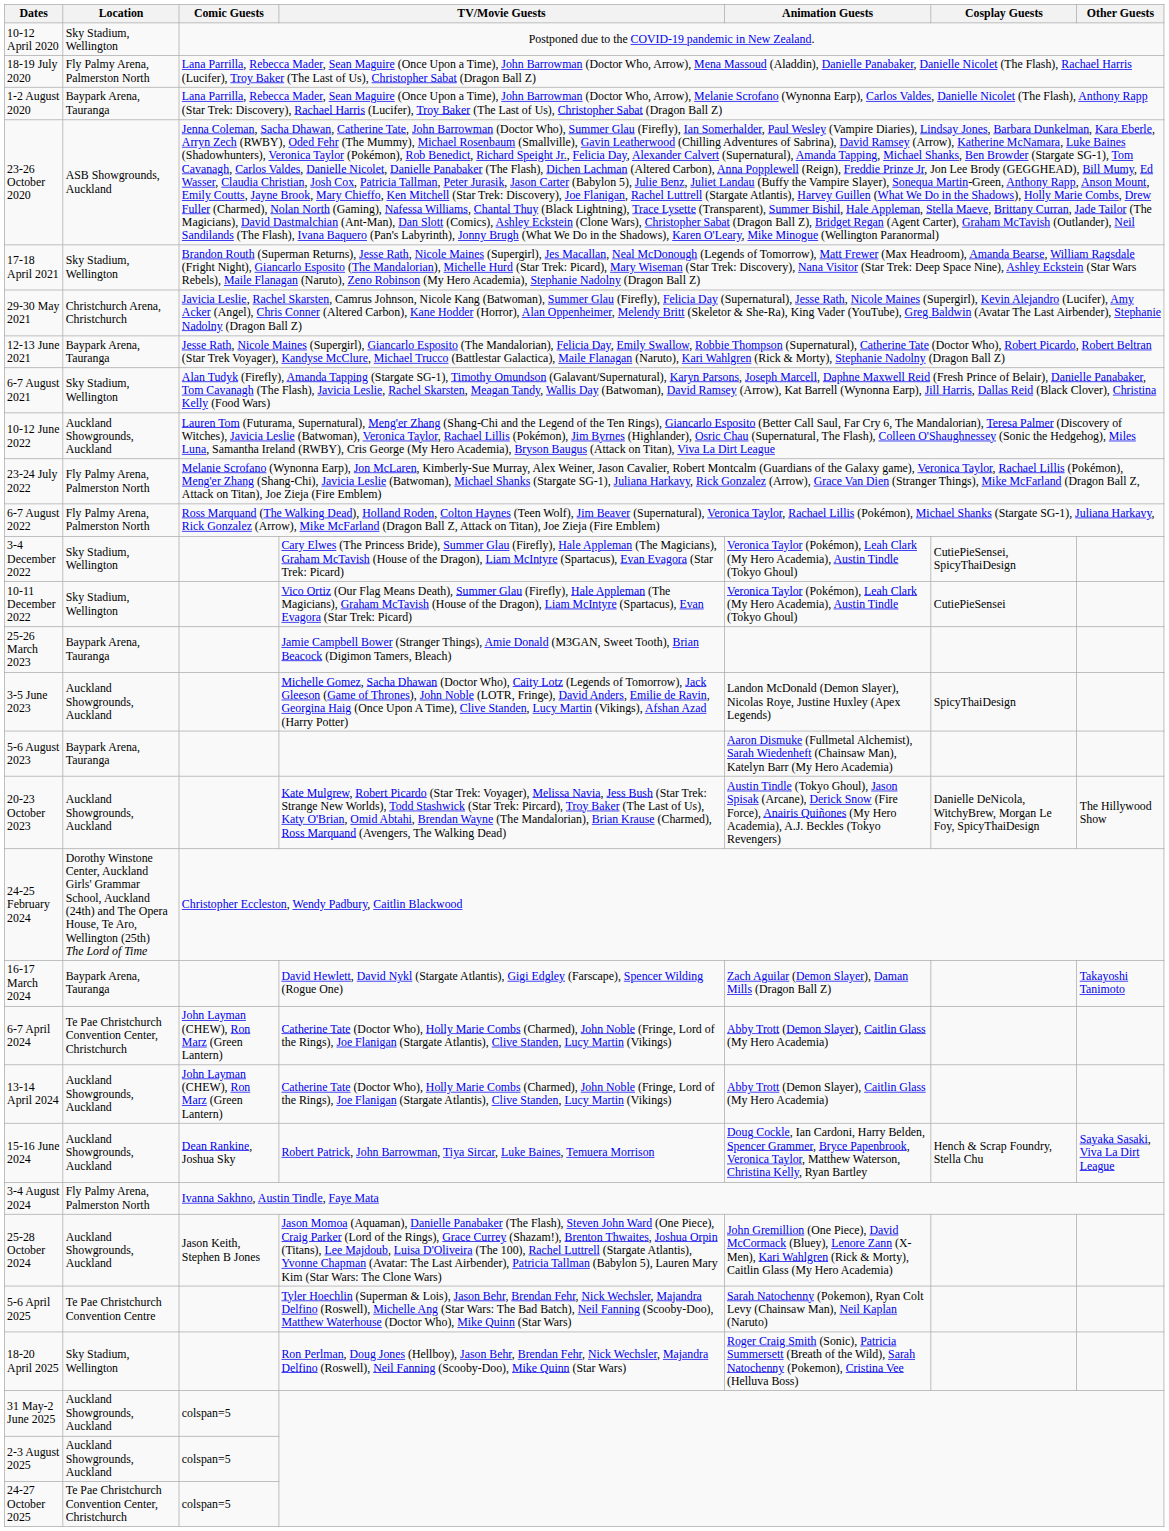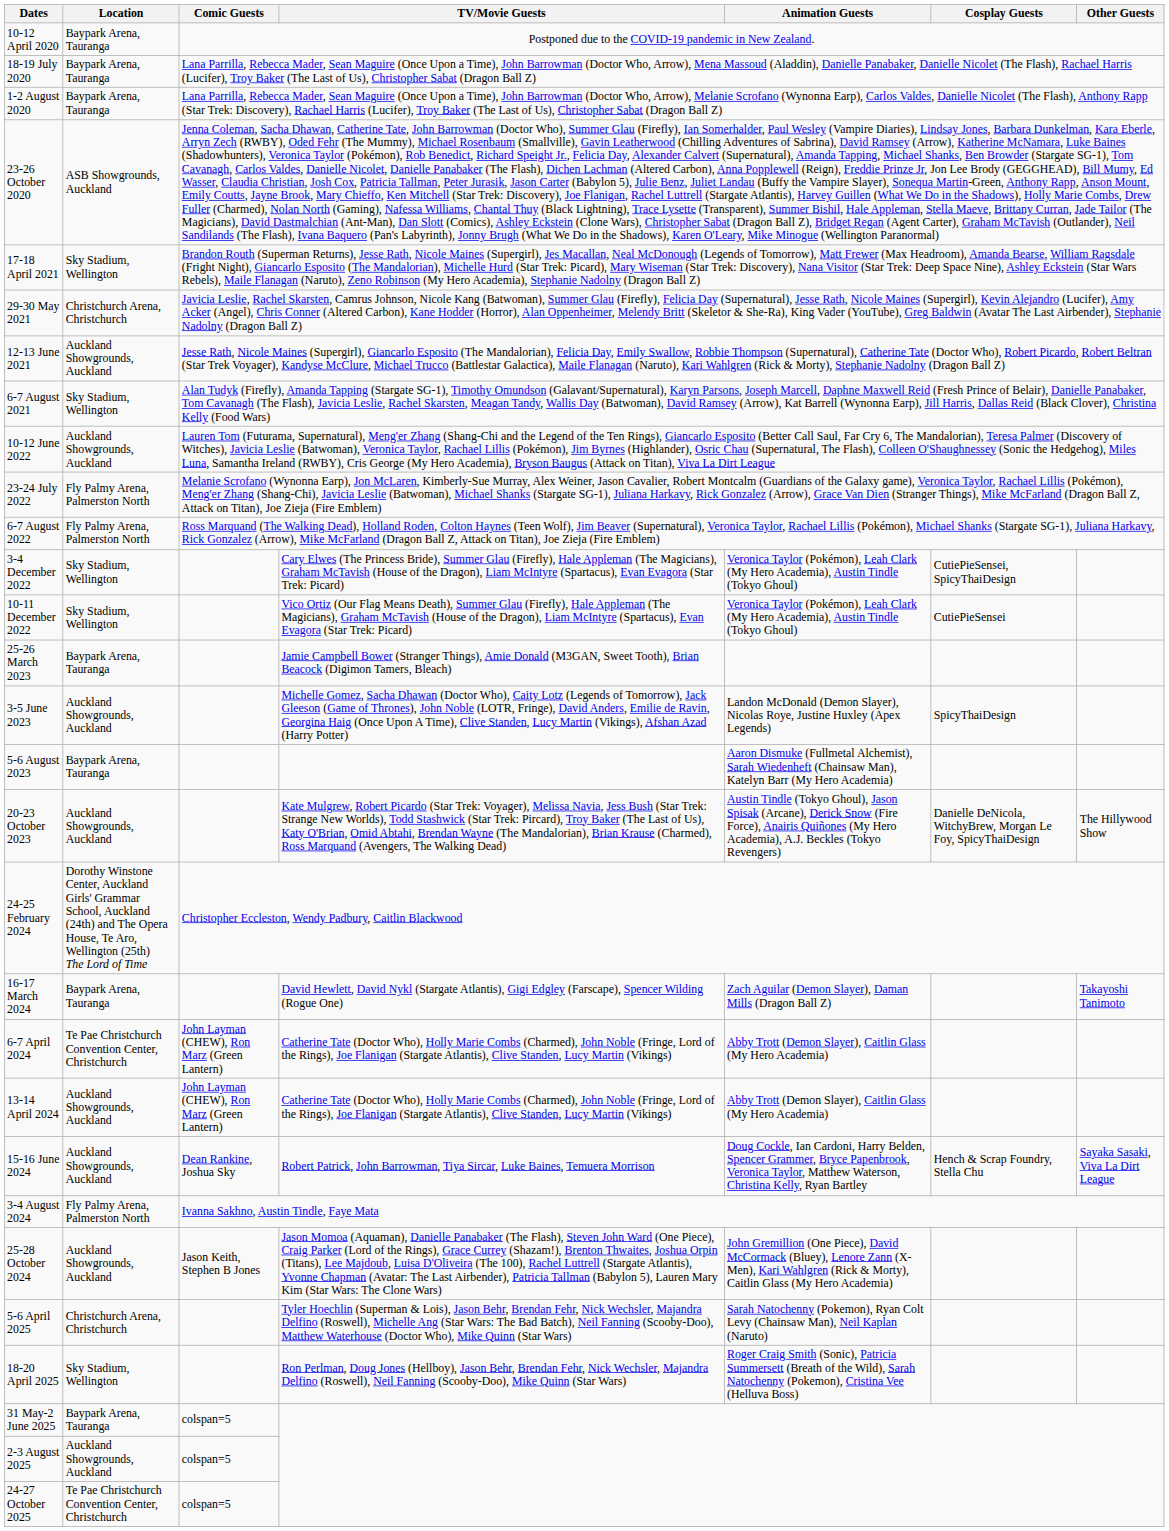(98, 39) Sky Stadium, Wellington -> (103, 39) Baypark Arena, Tauranga
(108, 71) Fly Palmy Arena, Palmerston North -> (103, 71) Baypark Arena, Tauranga
(103, 351) Baypark Arena, Tauranga -> (100, 358) Auckland Showgrounds, Auckland
(114, 1309) Te Pae Christchurch Convention Centre -> (113, 1322) Christchurch Arena, Christchurch
(100, 1413) Auckland Showgrounds, Auckland -> (103, 1419) Baypark Arena, Tauranga
